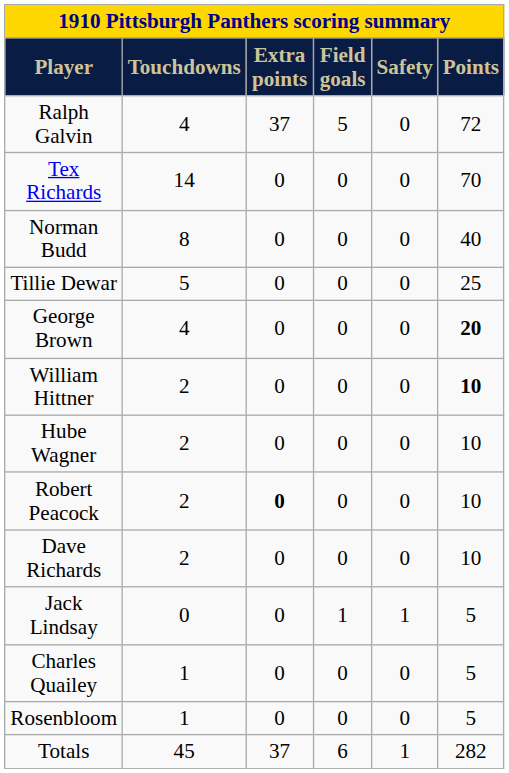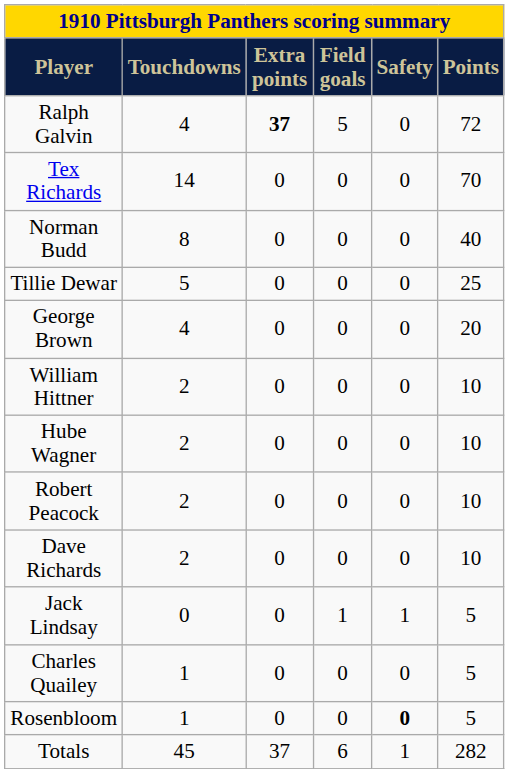(280, 123) normal -> (280, 123) bold
(471, 329) bold -> (471, 329) normal
(471, 386) bold -> (471, 386) normal
(280, 500) bold -> (280, 500) normal
(405, 718) normal -> (405, 718) bold
